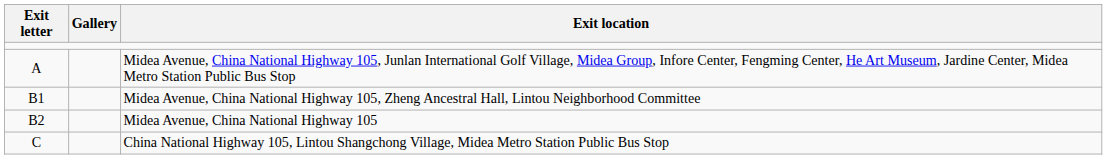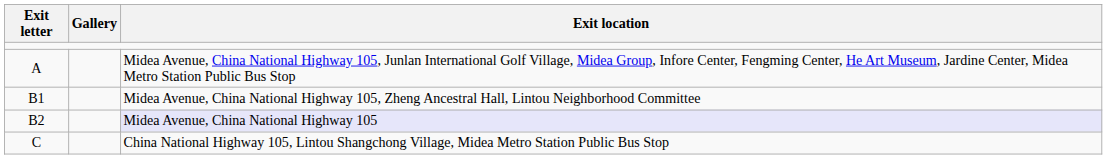(250, 120) no background -> (250, 120) lavender background
